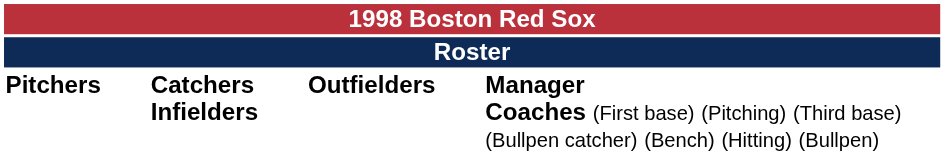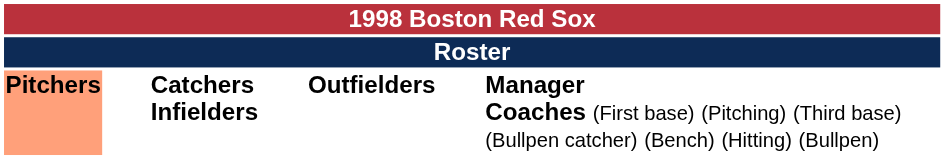(53, 85) no background -> (53, 85) lightsalmon background
